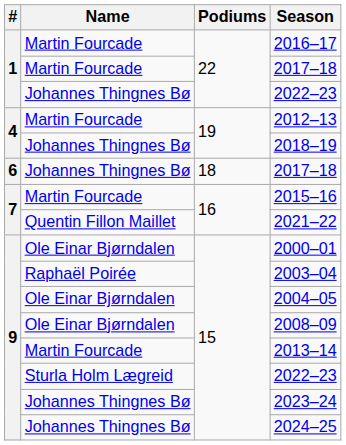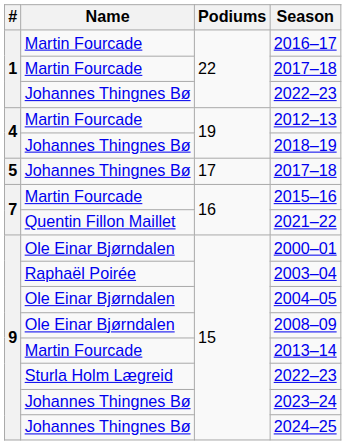(13, 171) 6 -> (13, 171) 5
(207, 171) 18 -> (207, 171) 17
